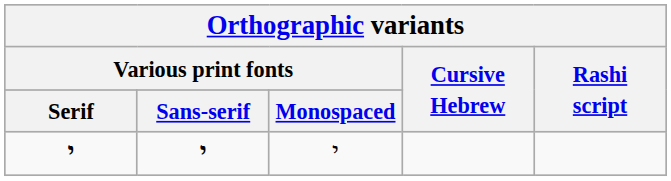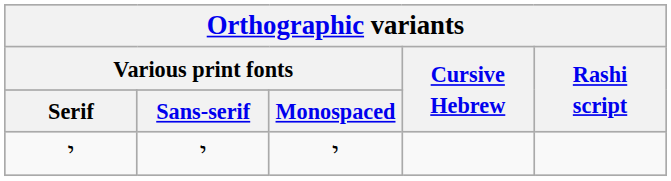(71, 152) bold -> (71, 152) normal
(203, 152) bold -> (203, 152) normal
